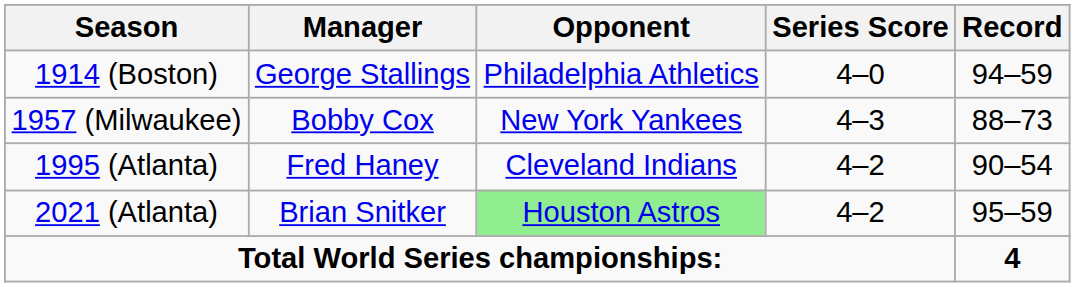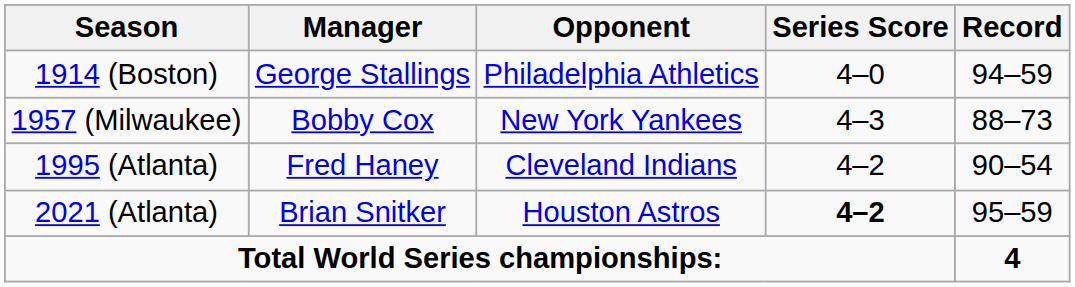(621, 212) lightgreen background -> (621, 212) no background
(860, 212) normal -> (860, 212) bold
